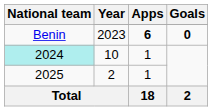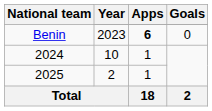(187, 34) bold -> (187, 34) normal
(49, 55) paleturquoise background -> (49, 55) no background
